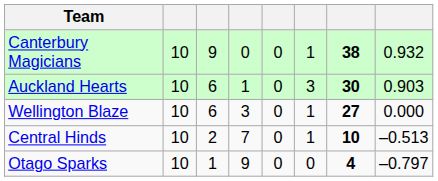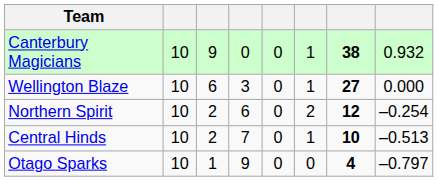- row: (68, 86)
+ row: (60, 112)
